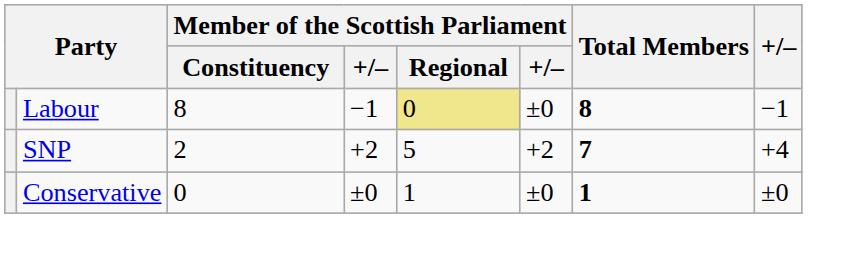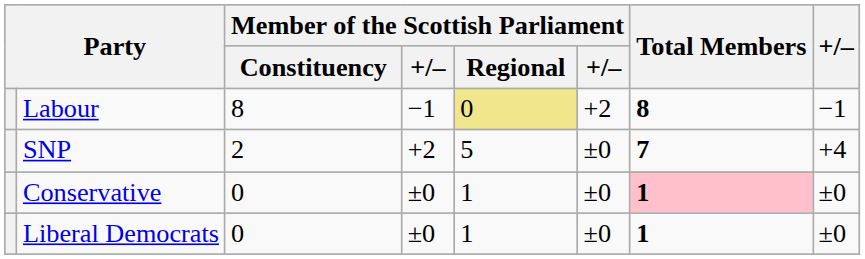(540, 108) ±0 -> (597, 108) +2
(540, 150) +2 -> (597, 150) ±0
(585, 191) no background -> (643, 191) pink background
+ row: (121, 233)
